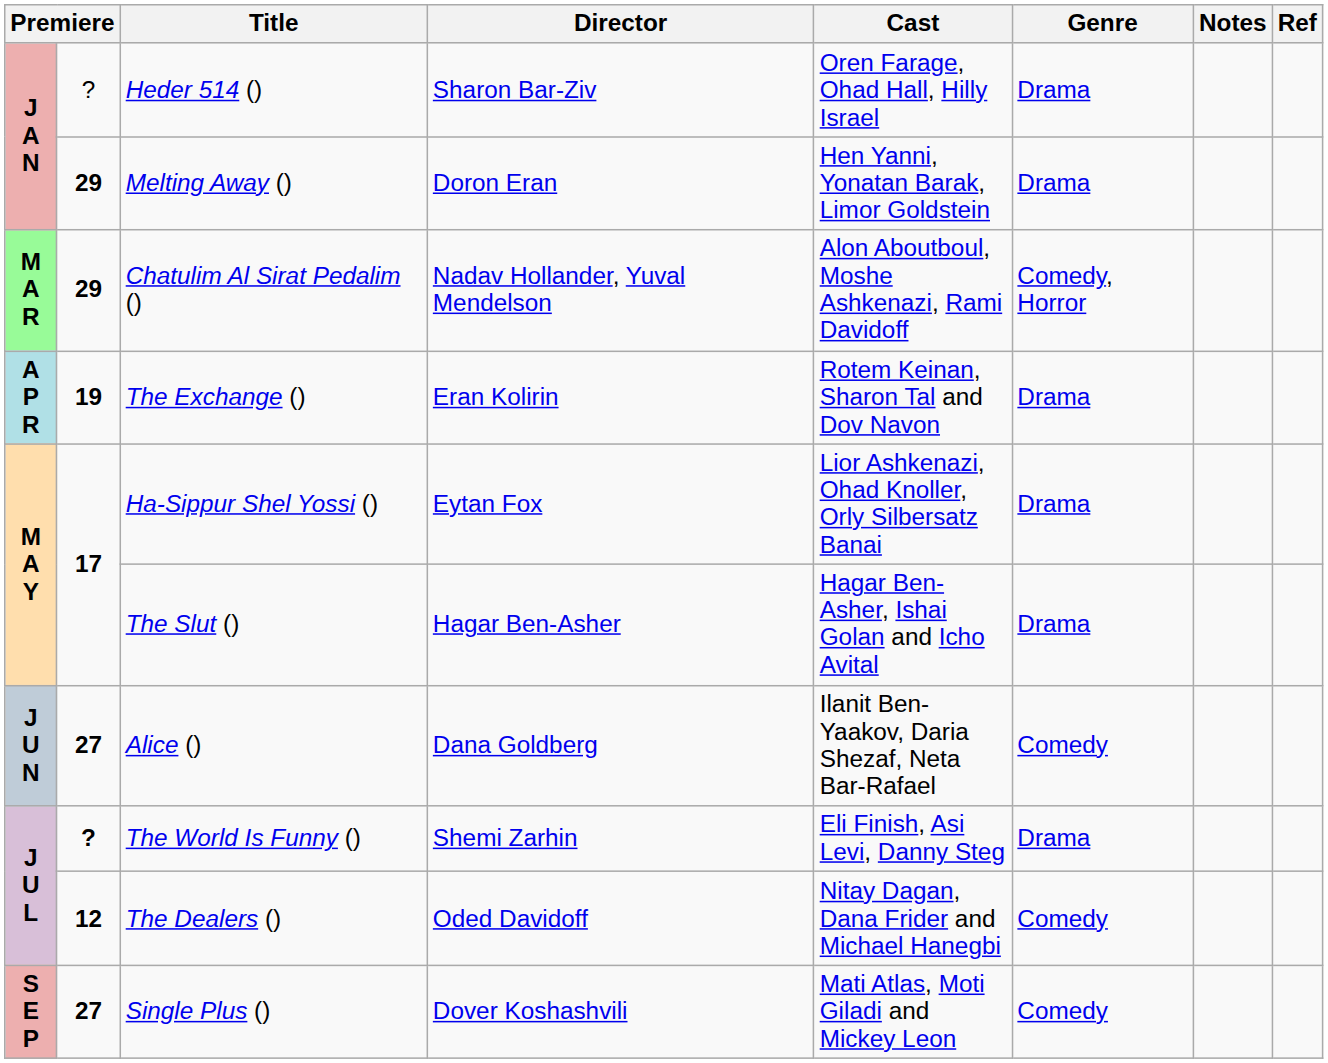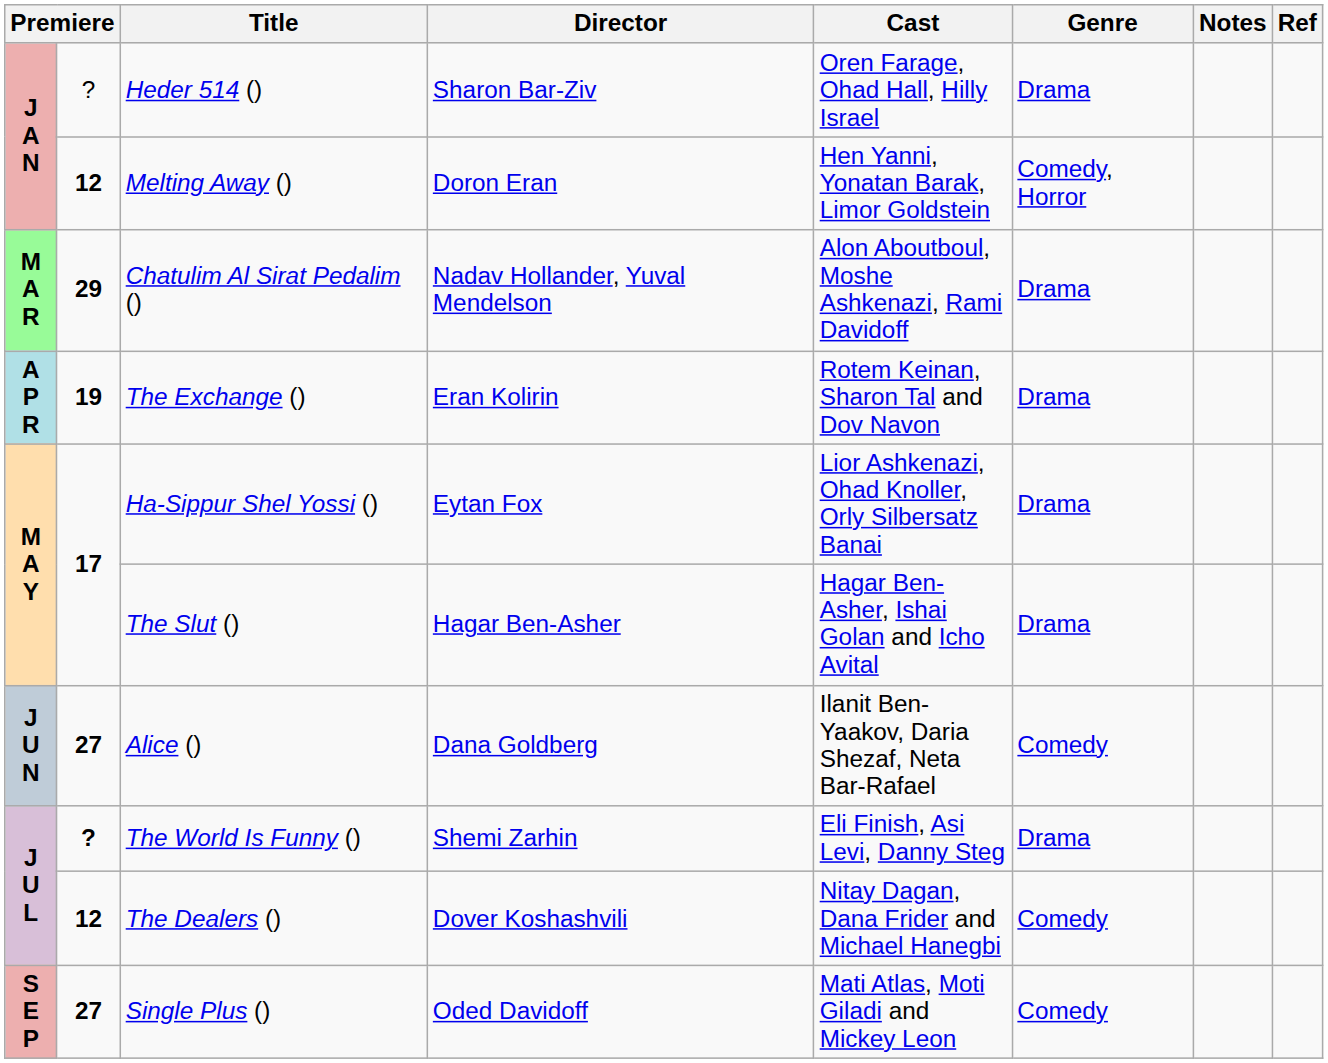(88, 183) 29 -> (88, 183) 12
(1054, 183) Drama -> (1065, 183) Comedy, Horror
(1065, 289) Comedy, Horror -> (1054, 289) Drama
(510, 918) Oded Davidoff -> (530, 918) Dover Koshashvili
(530, 1011) Dover Koshashvili -> (510, 1011) Oded Davidoff
